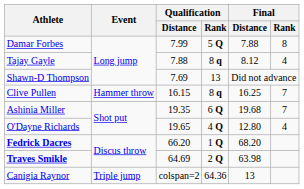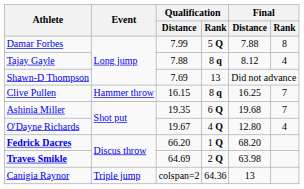(179, 126) 19.65 -> (179, 126) 19.67
